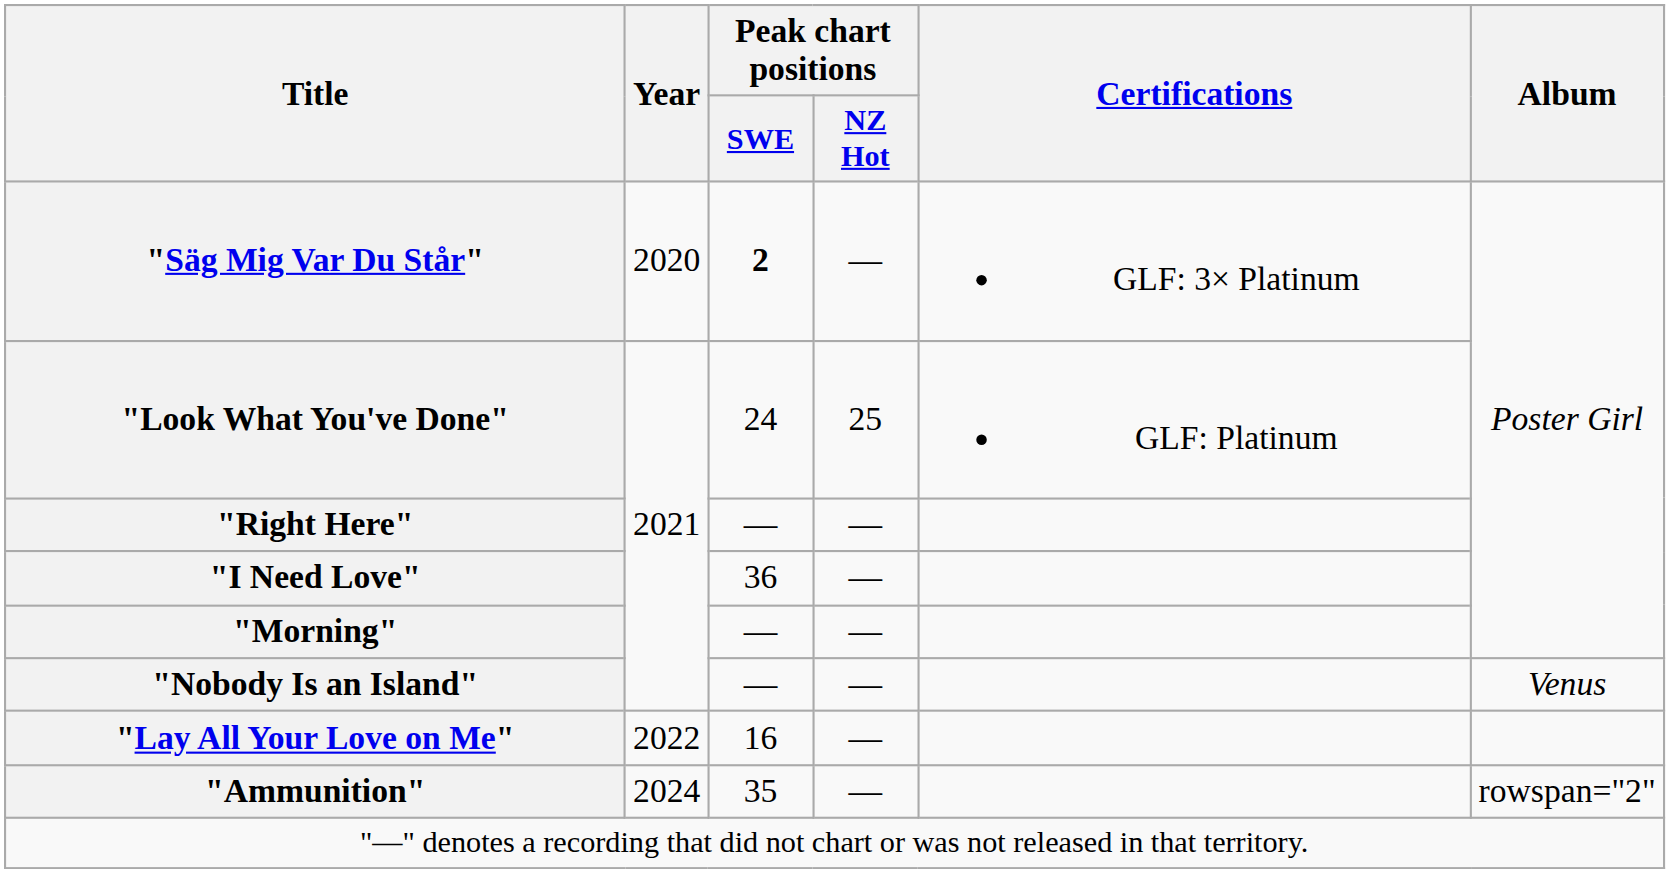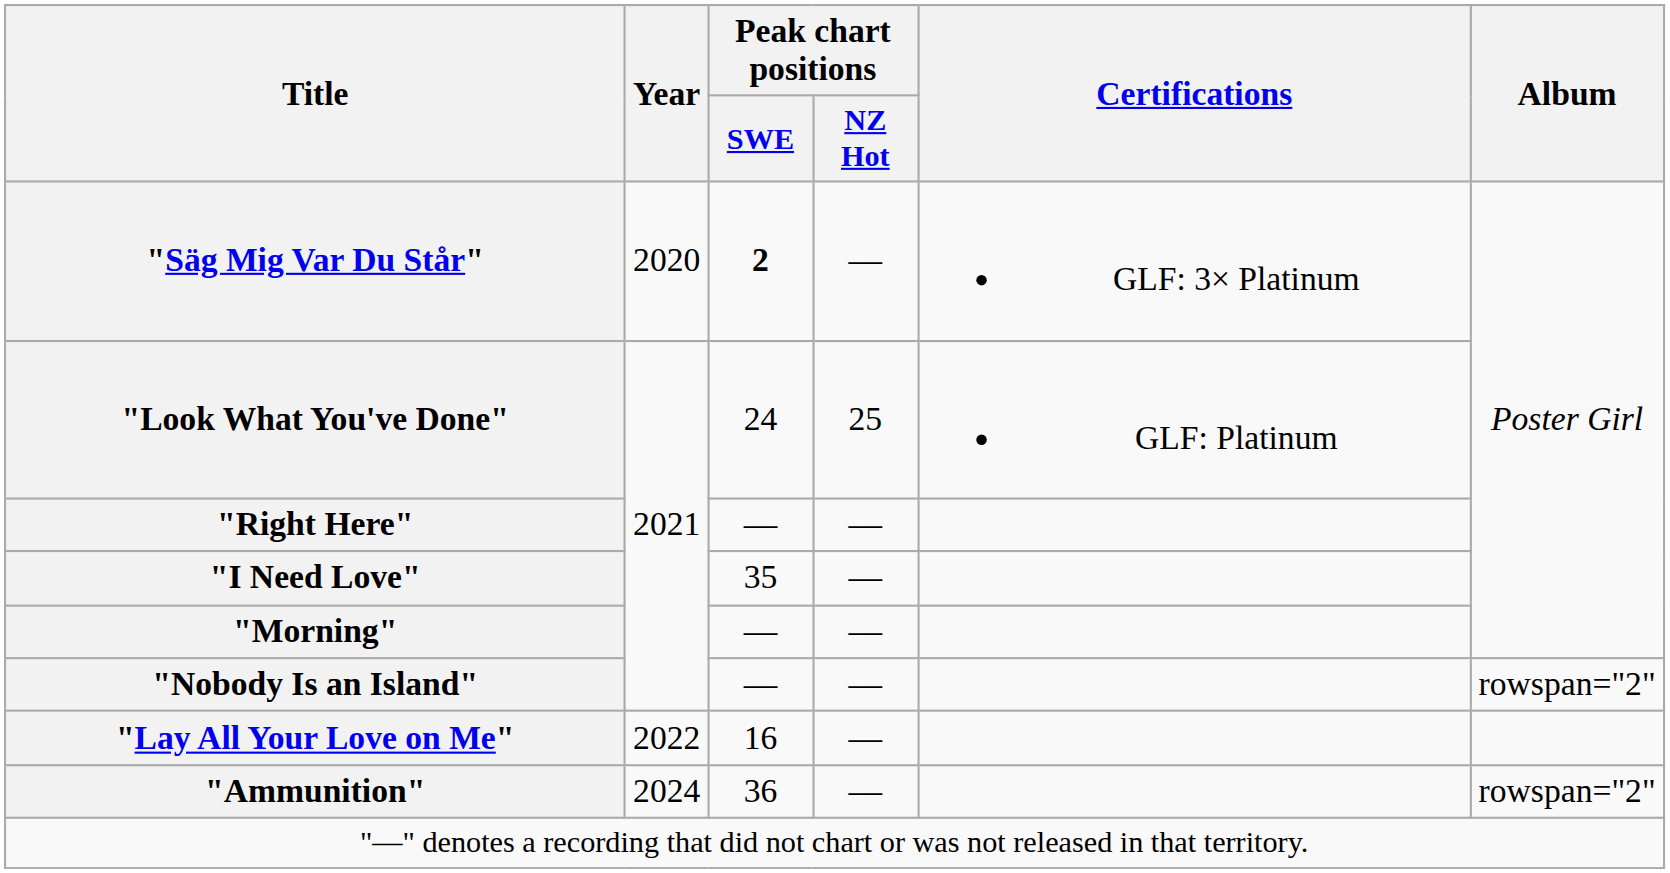(760, 577) 36 -> (760, 577) 35
(1567, 684) Venus -> (1567, 684) rowspan="2"
(760, 790) 35 -> (760, 790) 36
